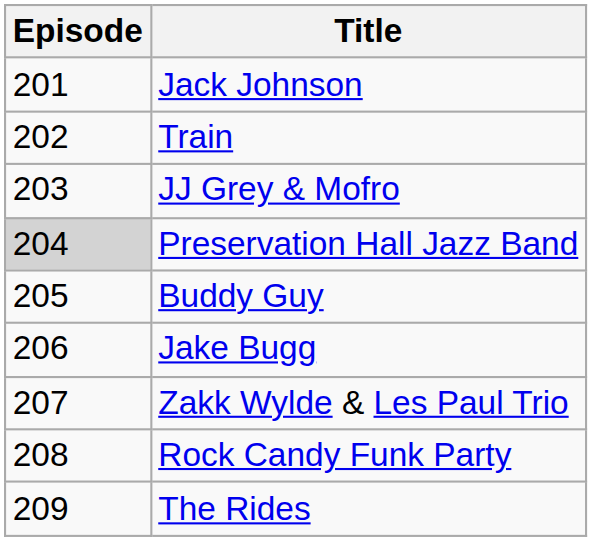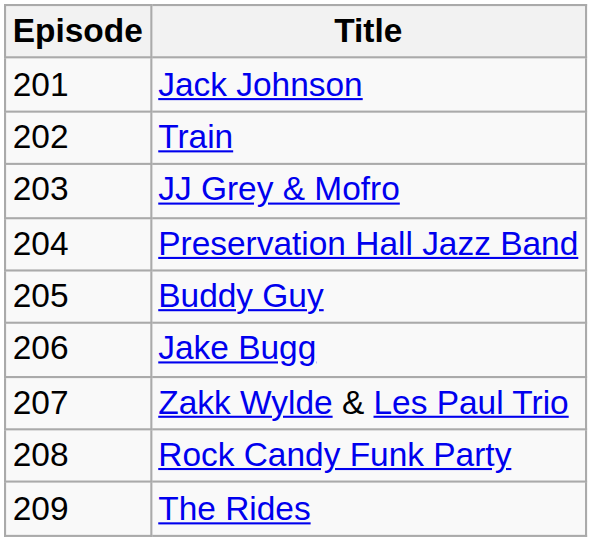(41, 243) lightgrey background -> (41, 243) no background
